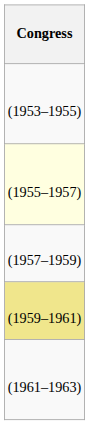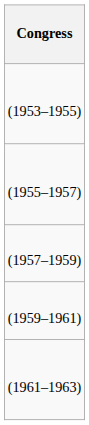(45, 192) lightyellow background -> (45, 192) no background
(45, 318) khaki background -> (45, 318) no background
